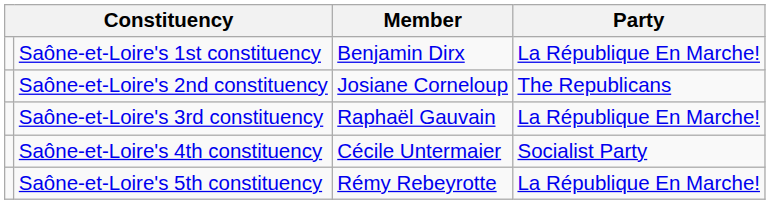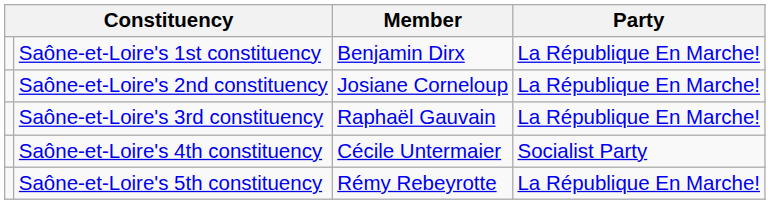(594, 85) The Republicans -> (639, 85) La République En Marche!
